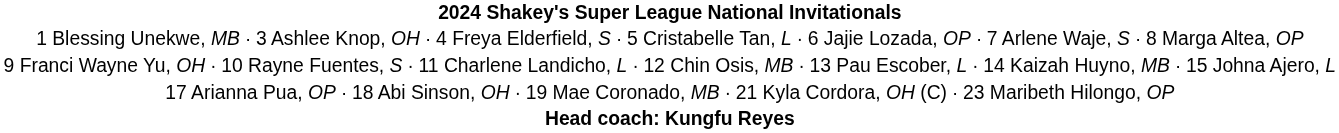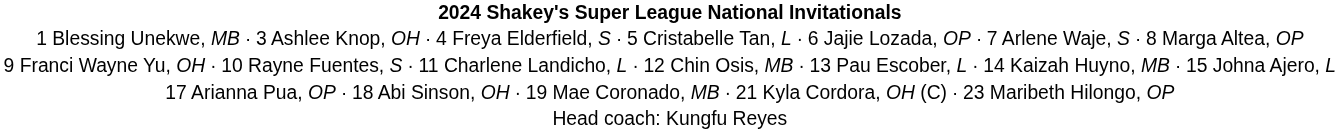(670, 118) bold -> (670, 118) normal
